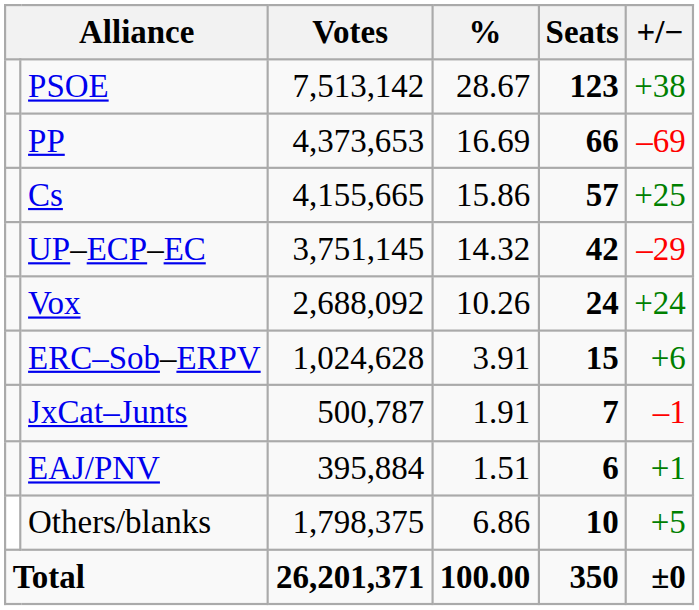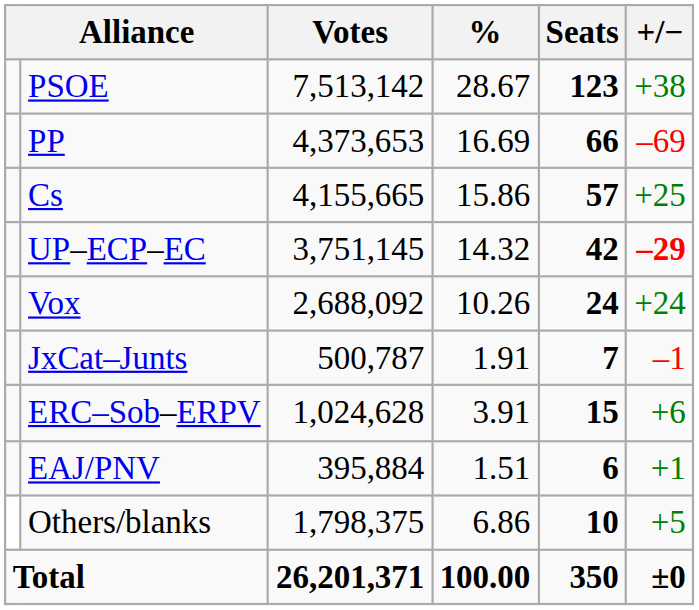(661, 249) normal -> (661, 249) bold
rows swapped: (144, 358) <-> (108, 412)
